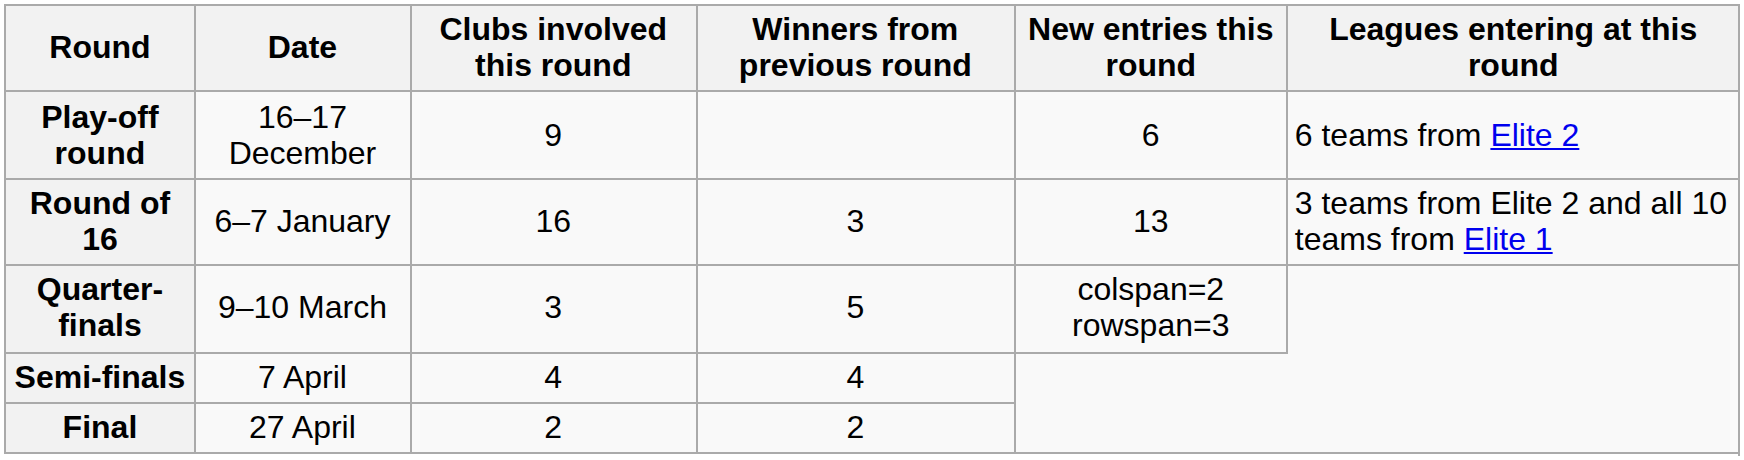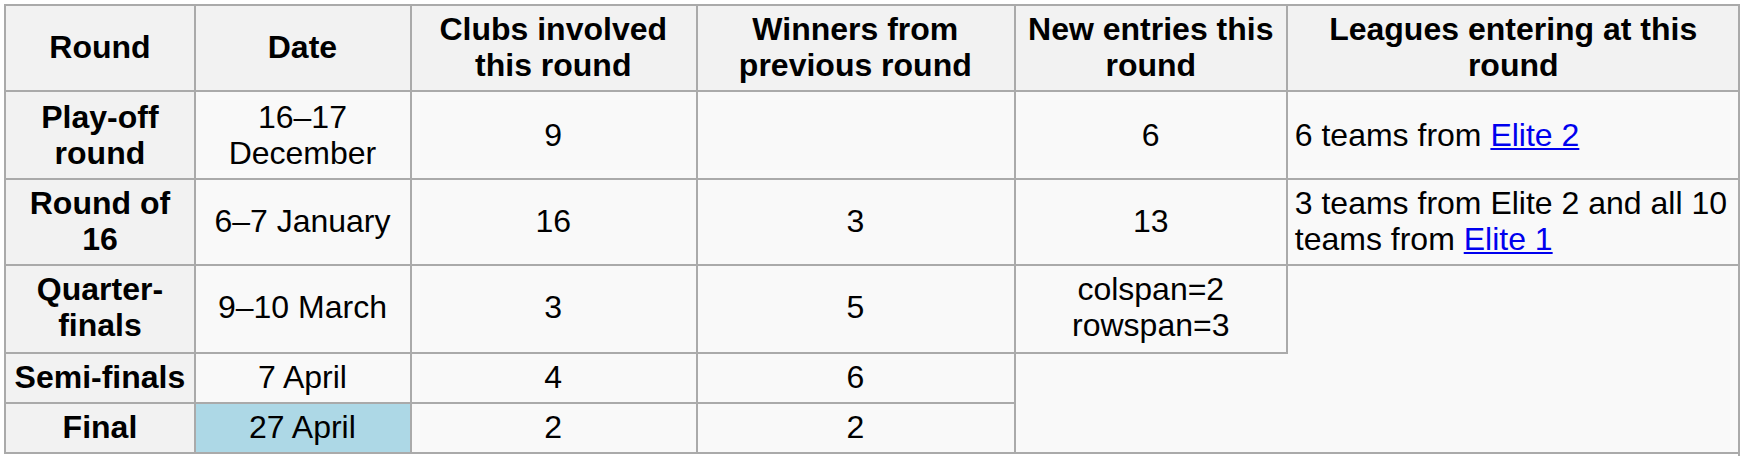(855, 376) 4 -> (855, 376) 6
(302, 427) no background -> (302, 427) lightblue background
